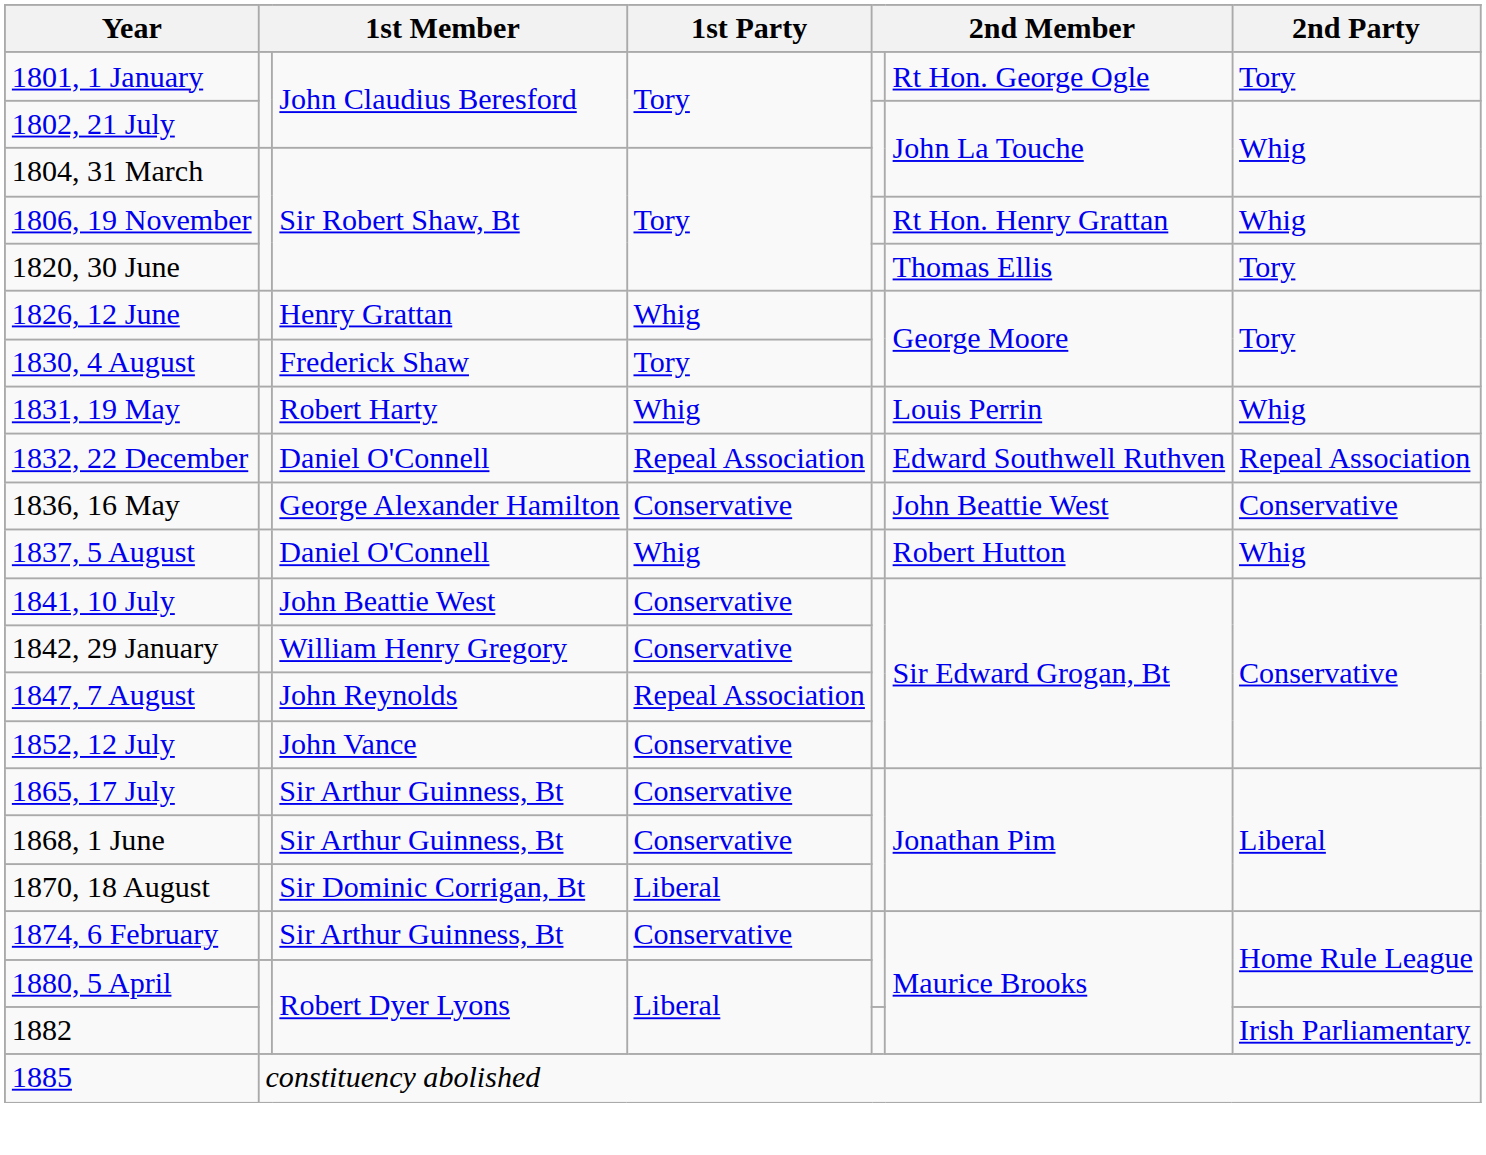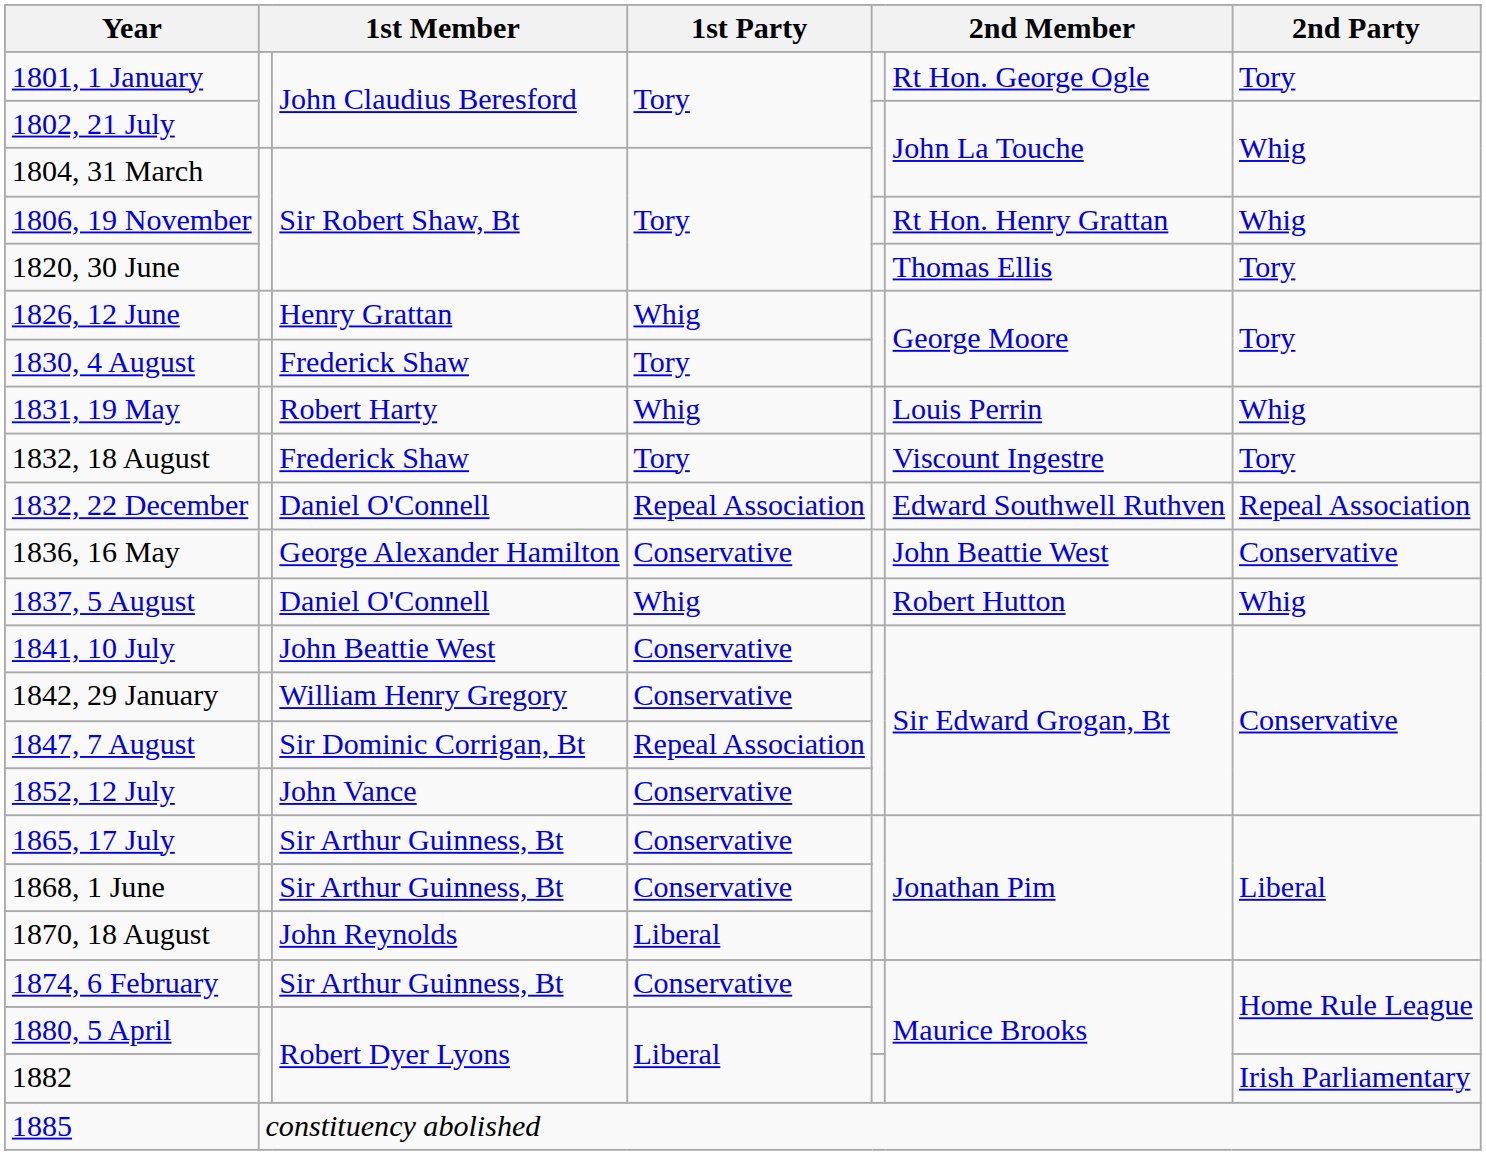+ row: (111, 457)
(368, 696) John Reynolds -> (432, 743) Sir Dominic Corrigan, Bt
(432, 887) Sir Dominic Corrigan, Bt -> (368, 934) John Reynolds
